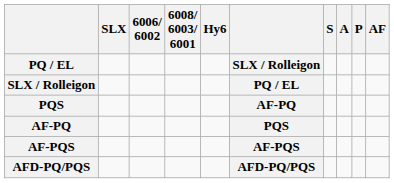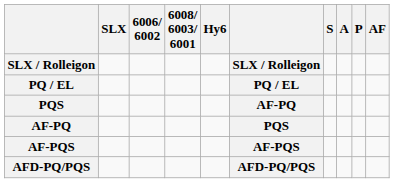(51, 64) PQ / EL -> (51, 64) SLX / Rolleigon
(51, 85) SLX / Rolleigon -> (51, 85) PQ / EL
